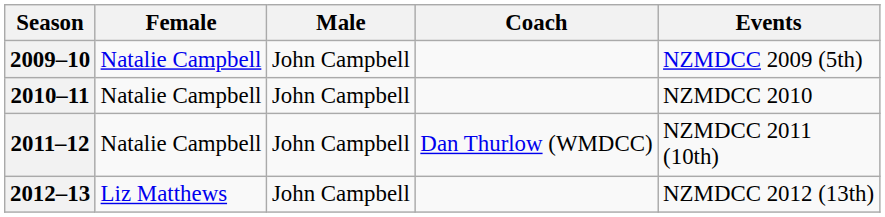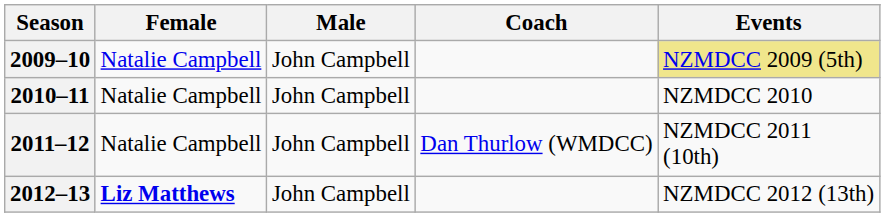(763, 58) no background -> (763, 58) khaki background
(164, 193) normal -> (168, 193) bold
